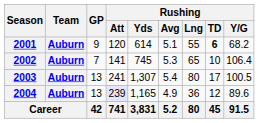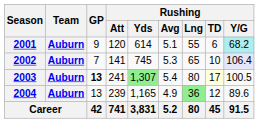(215, 45) bold -> (215, 45) normal
(239, 45) no background -> (239, 45) paleturquoise background
(239, 61) no background -> (239, 61) lavender background
(96, 77) normal -> (96, 77) bold
(143, 77) no background -> (143, 77) lightgreen background
(215, 77) no background -> (215, 77) lightyellow background
(117, 93) lavender background -> (117, 93) no background
(194, 93) no background -> (194, 93) lightgreen background
